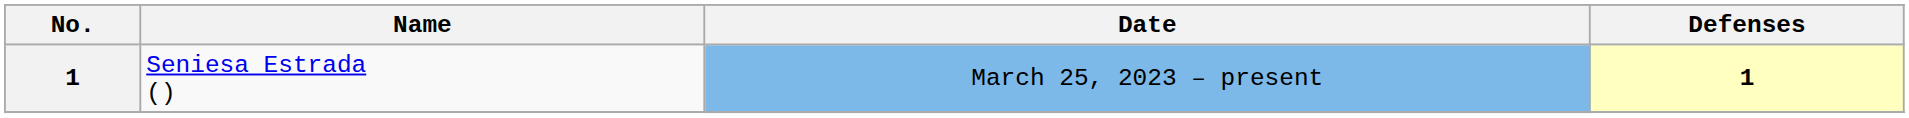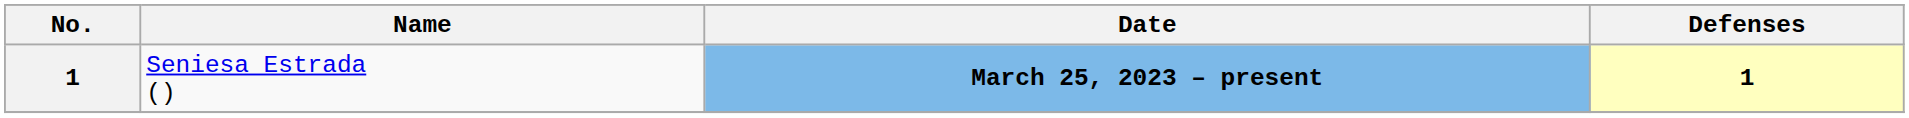(1147, 79) normal -> (1147, 79) bold
